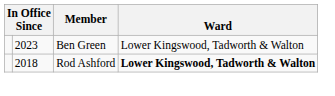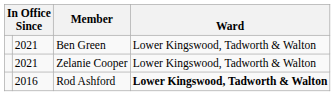(26, 44) 2023 -> (26, 44) 2021
+ row: (92, 63)
(26, 63) 2018 -> (26, 81) 2016
